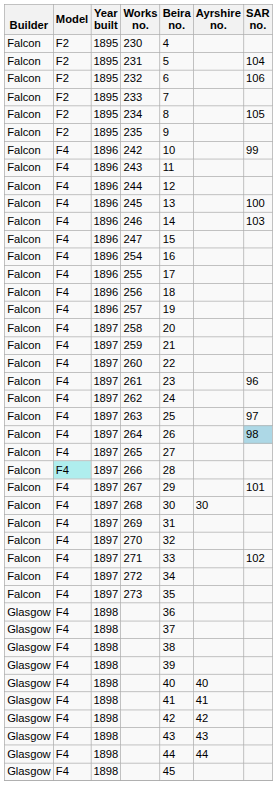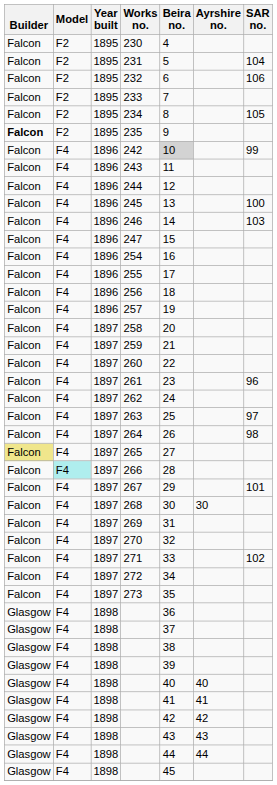(24, 132) normal -> (25, 132) bold
(169, 150) no background -> (169, 150) lightgrey background
(252, 434) lightblue background -> (252, 434) no background
(24, 452) no background -> (24, 452) khaki background
